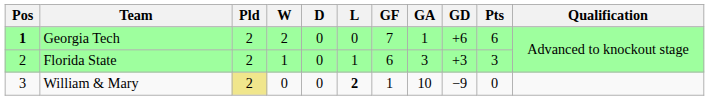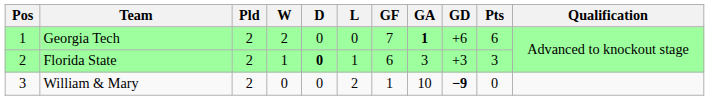(23, 38) bold -> (23, 38) normal
(425, 38) normal -> (425, 38) bold
(319, 60) normal -> (319, 60) bold
(249, 83) khaki background -> (249, 83) no background
(354, 83) bold -> (354, 83) normal
(460, 83) normal -> (460, 83) bold
